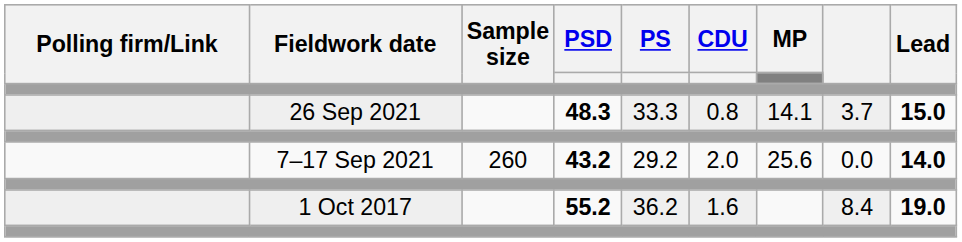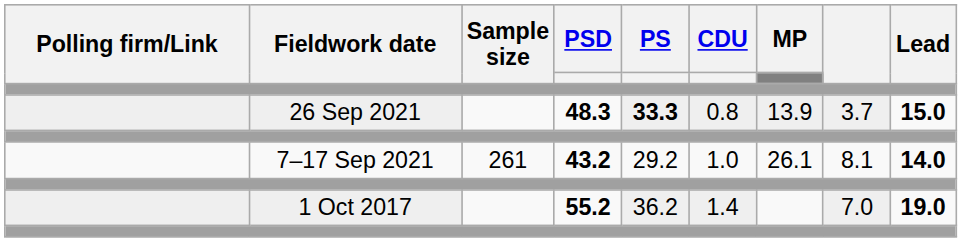(655, 113) normal -> (655, 113) bold
(790, 113) 14.1 -> (790, 113) 13.9
(508, 160) 260 -> (508, 160) 261
(723, 160) 2.0 -> (723, 160) 1.0
(790, 160) 25.6 -> (790, 160) 26.1
(857, 160) 0.0 -> (857, 160) 8.1
(723, 208) 1.6 -> (723, 208) 1.4
(857, 208) 8.4 -> (857, 208) 7.0
